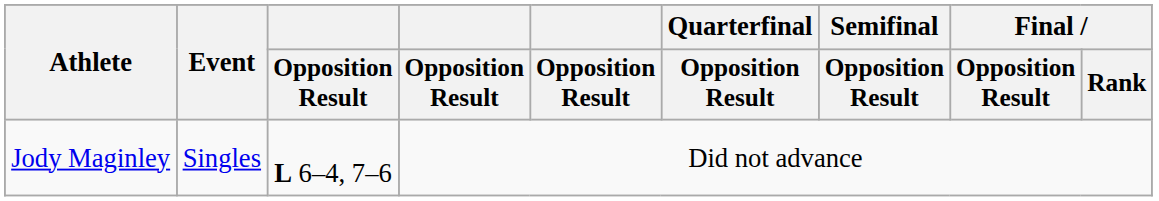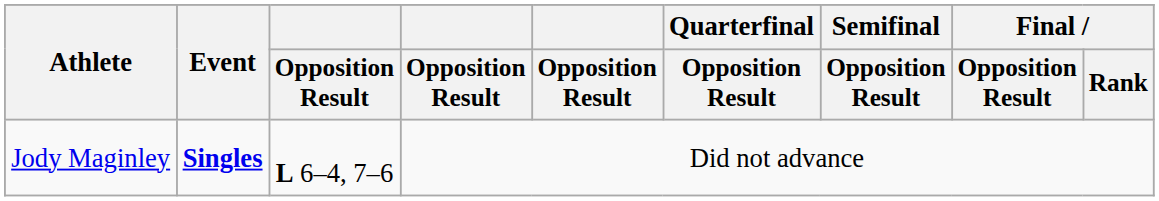(222, 157) normal -> (223, 157) bold
